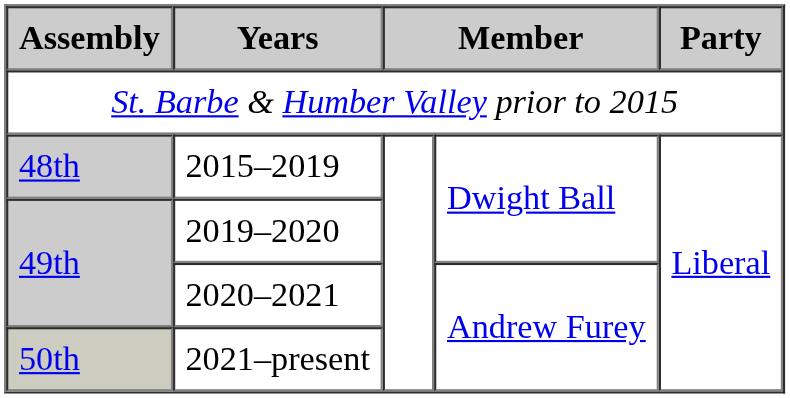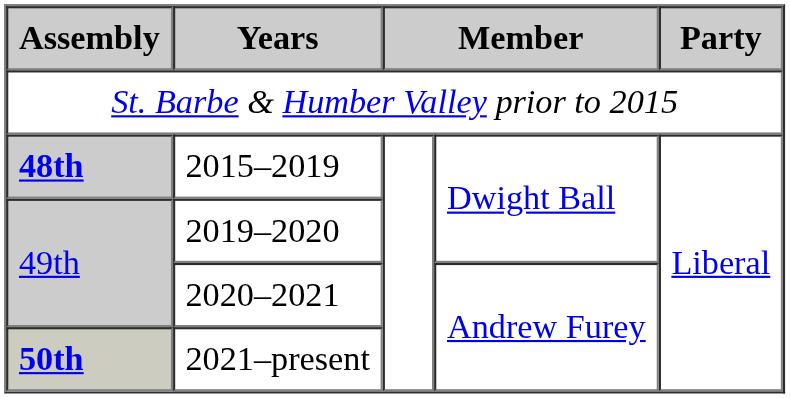(49, 166) normal -> (51, 166) bold
(49, 358) normal -> (51, 358) bold
